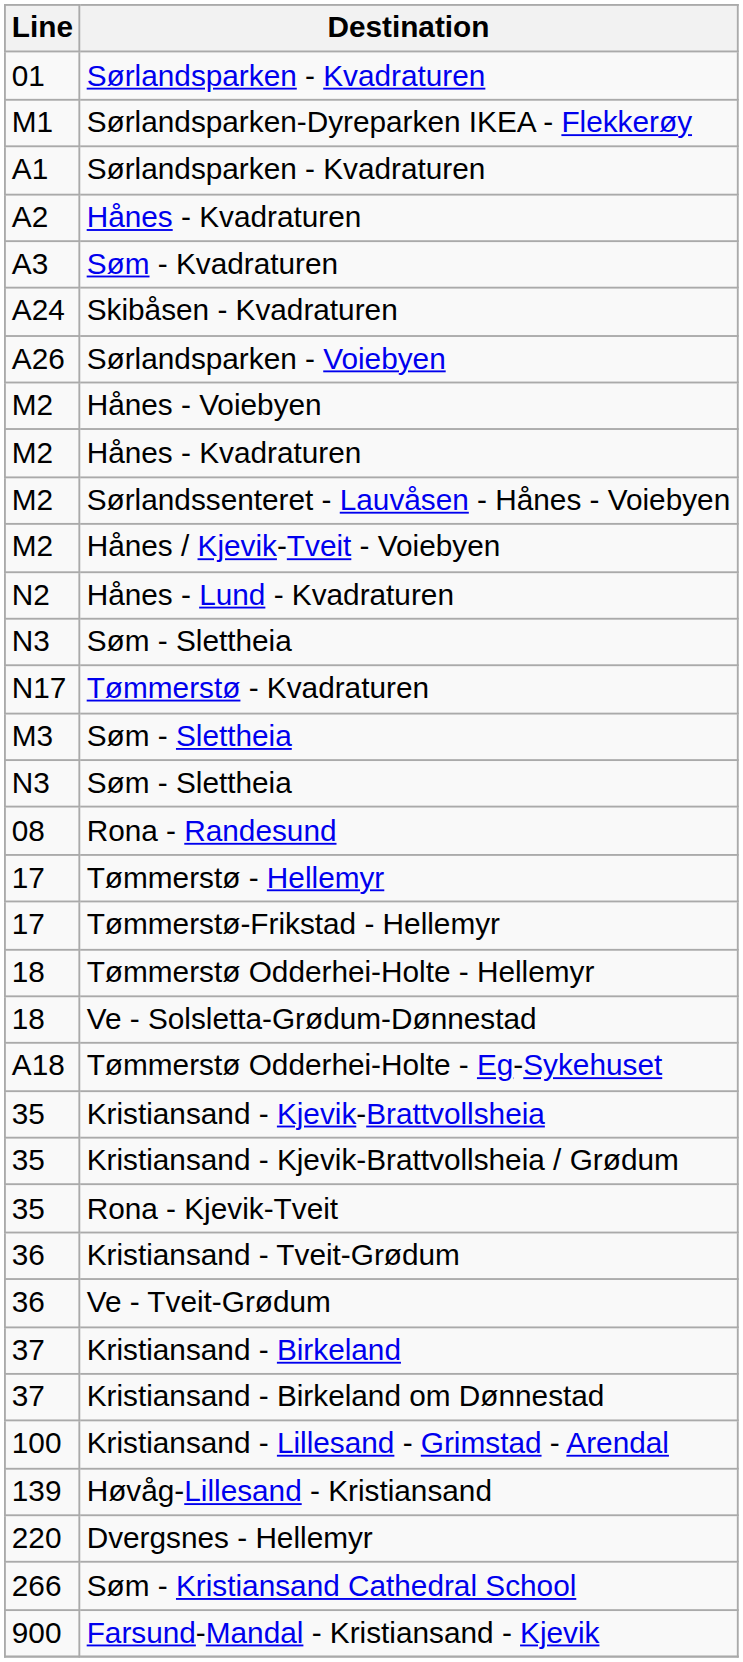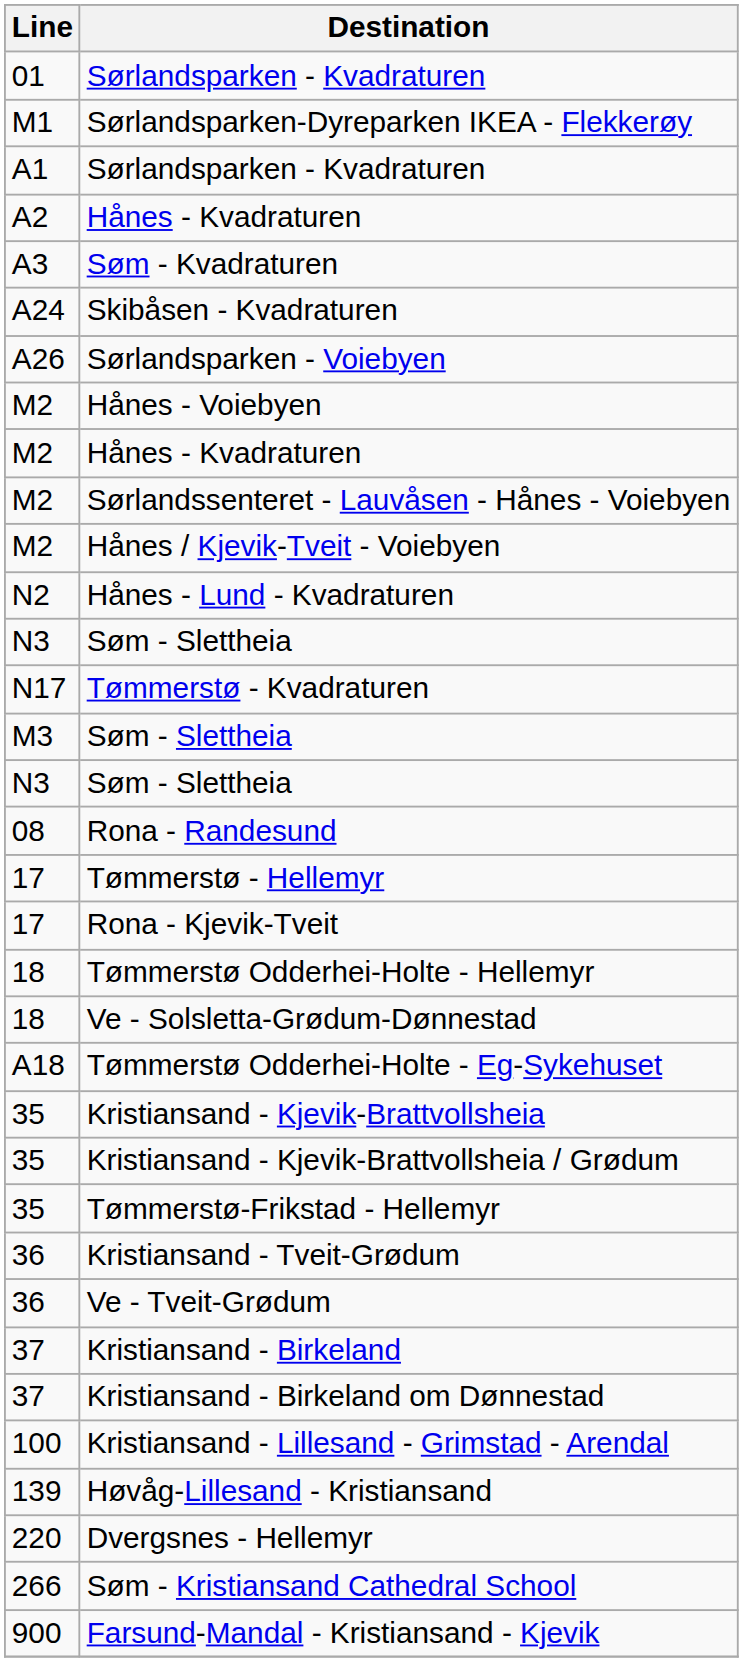(293, 924) Tømmerstø-Frikstad - Hellemyr -> (212, 924) Rona - Kjevik-Tveit
(212, 1208) Rona - Kjevik-Tveit -> (293, 1208) Tømmerstø-Frikstad - Hellemyr
